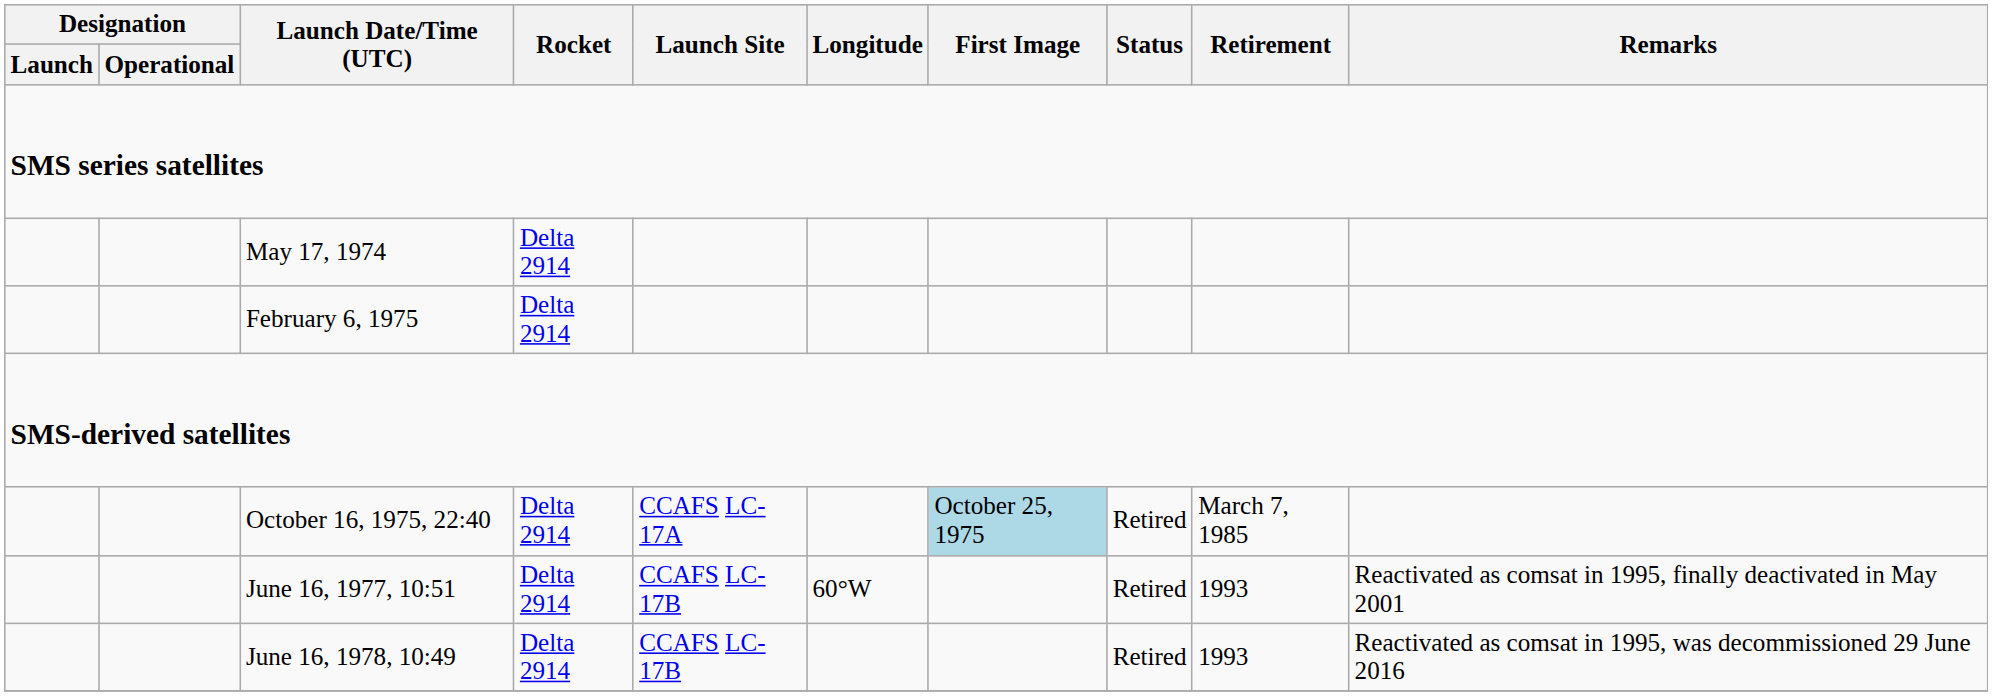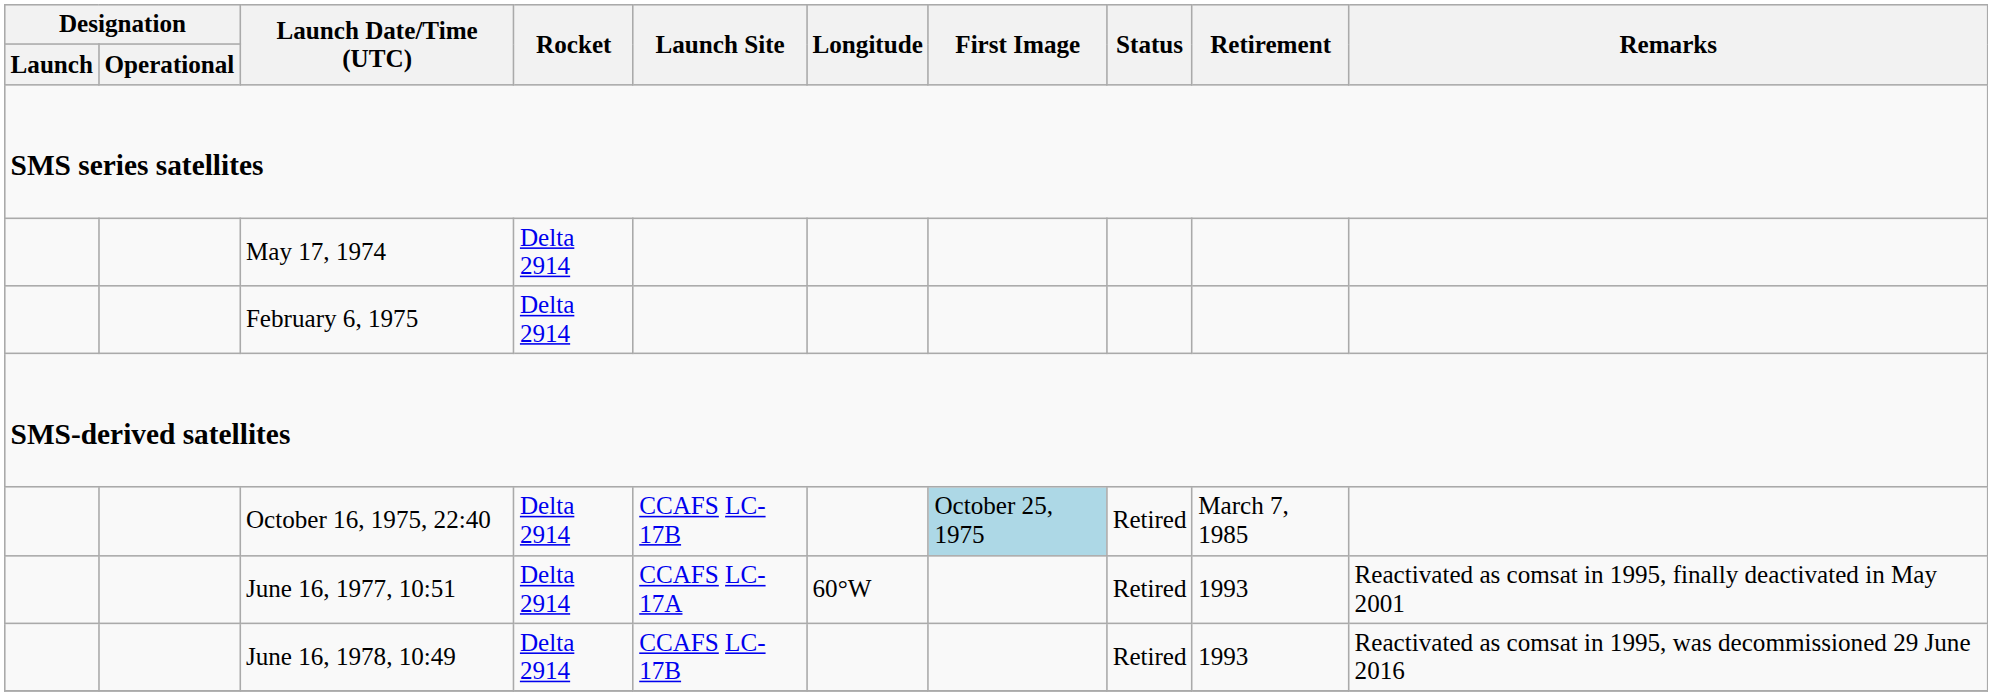(702, 520) CCAFS LC-17A -> (702, 520) CCAFS LC-17B
(702, 588) CCAFS LC-17B -> (702, 588) CCAFS LC-17A
